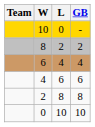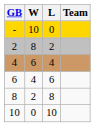columns swapped: (19, 12) <-> (80, 12)
